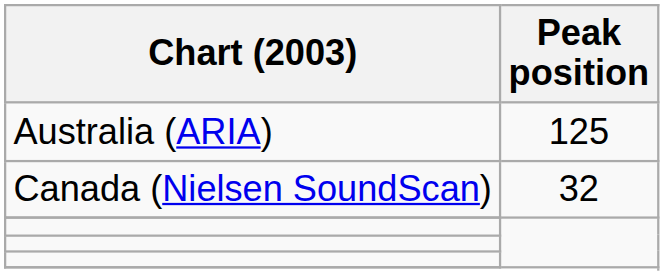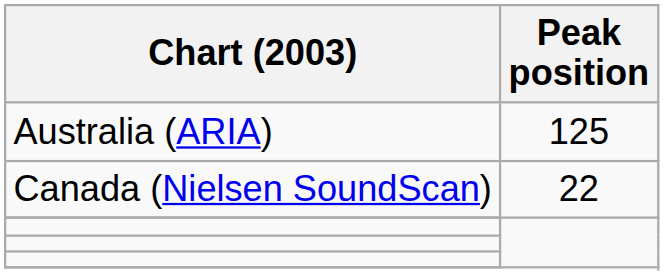(579, 188) 32 -> (579, 188) 22
